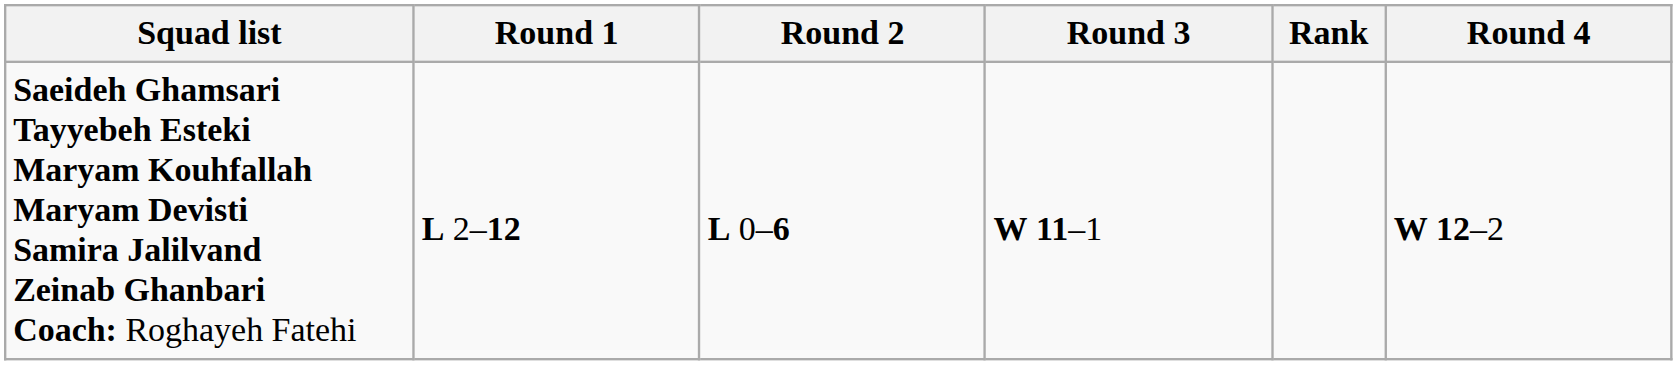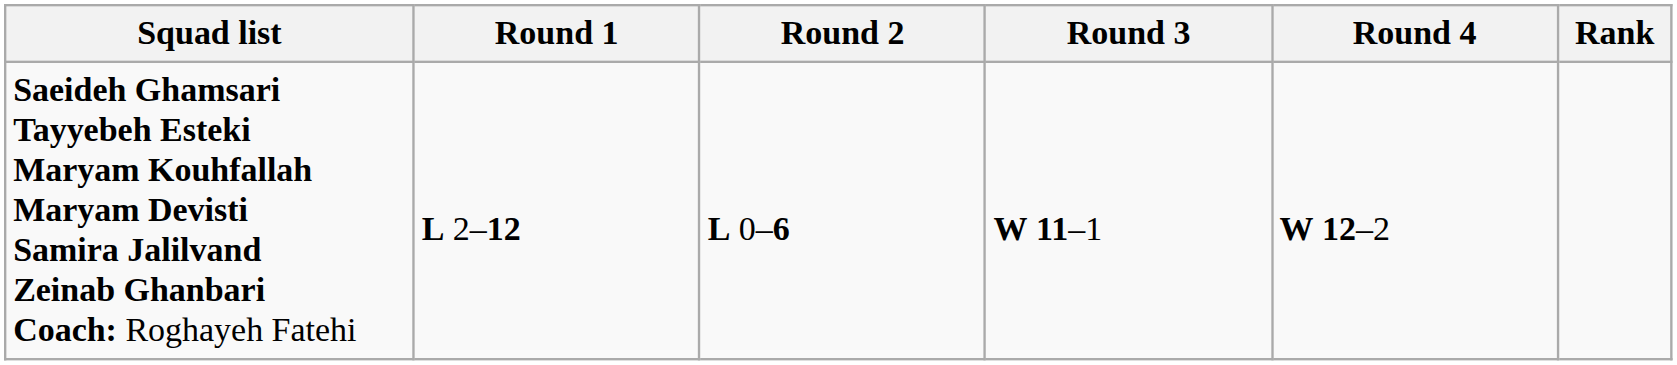columns swapped: (1529, 32) <-> (1329, 32)
